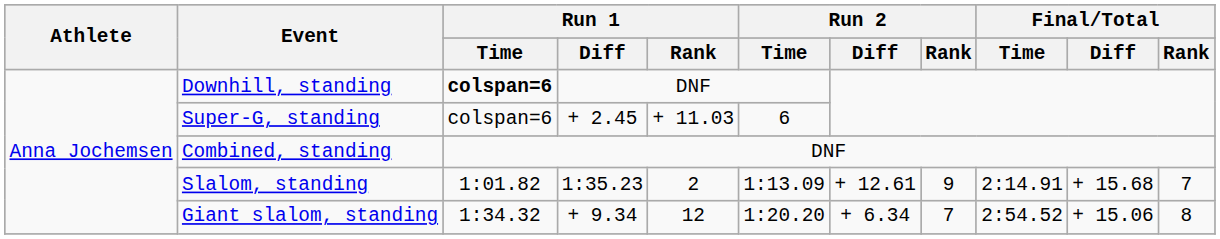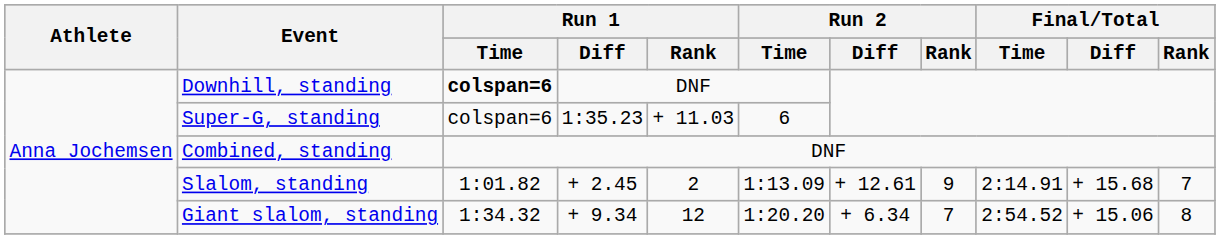(602, 119) + 2.45 -> (602, 119) 1:35.23
(602, 184) 1:35.23 -> (602, 184) + 2.45
